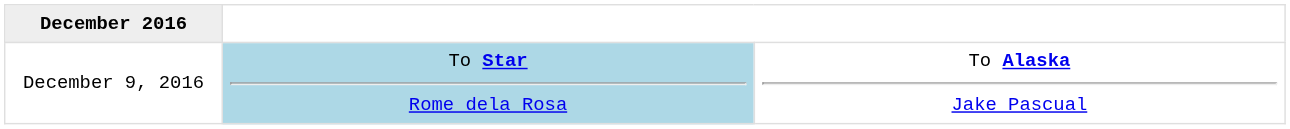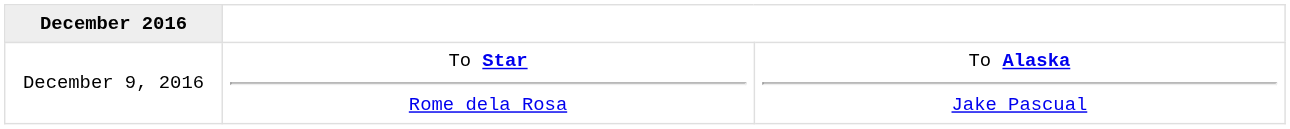(488, 83) lightblue background -> (488, 83) no background
